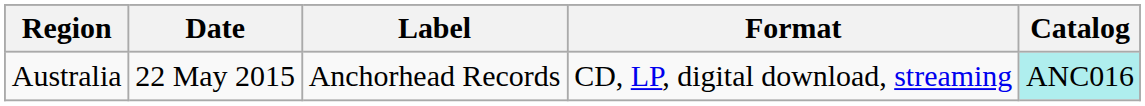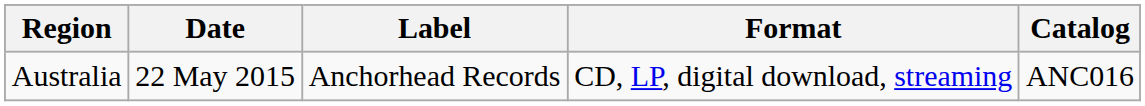(1080, 75) paleturquoise background -> (1080, 75) no background
